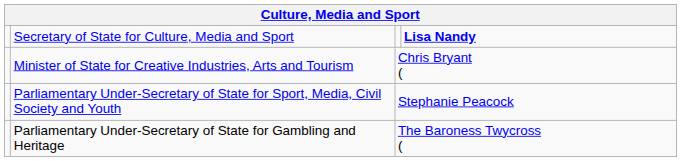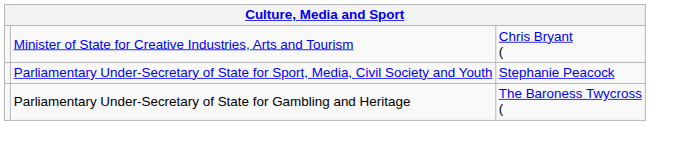- row: (154, 36)
